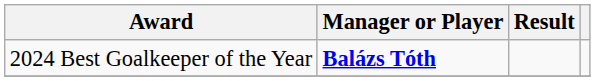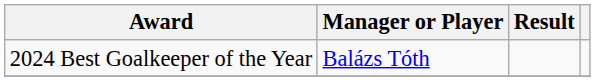(379, 57) bold -> (376, 57) normal
